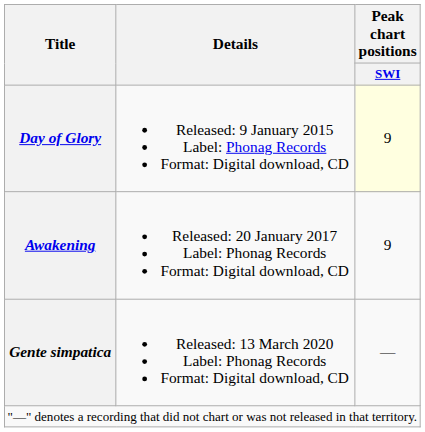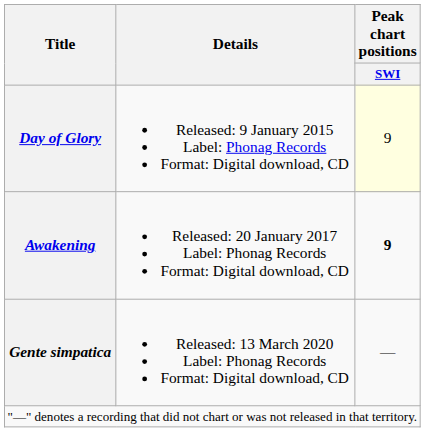(388, 245) normal -> (388, 245) bold
